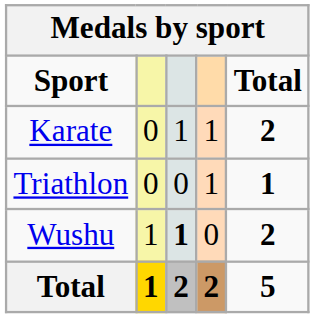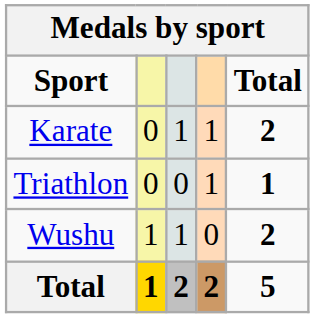(181, 234) bold -> (181, 234) normal
